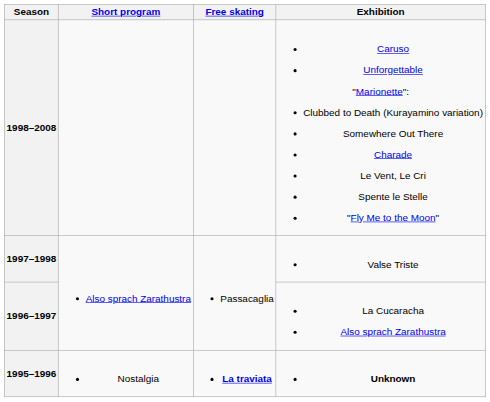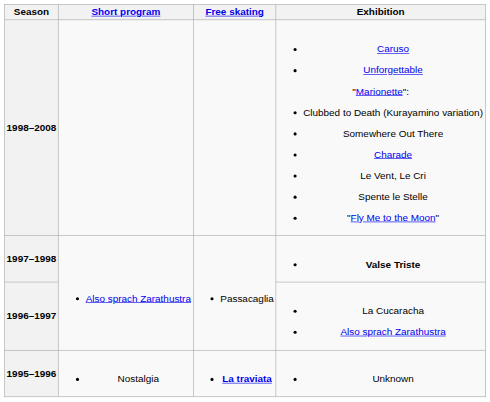(381, 264) normal -> (381, 264) bold
(381, 379) bold -> (381, 379) normal
